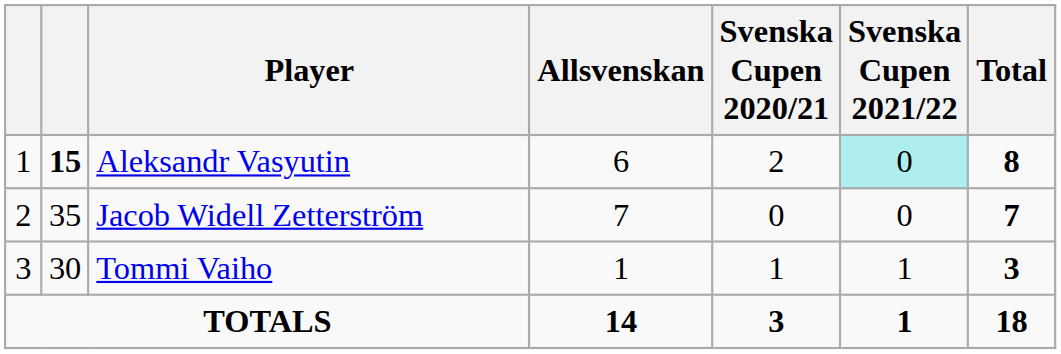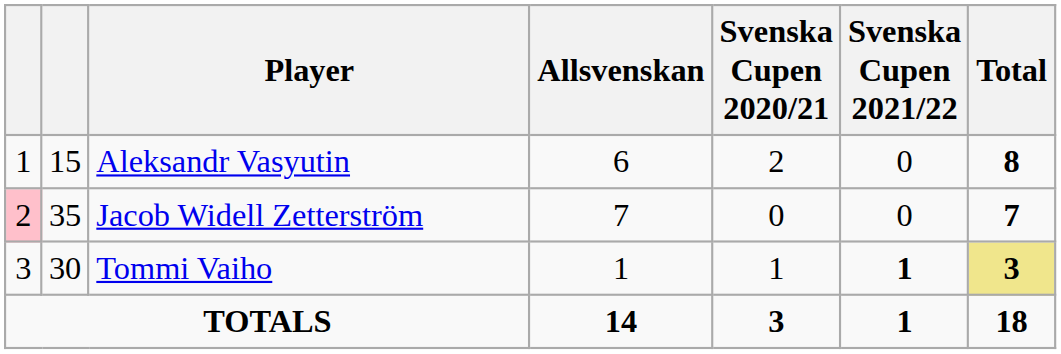(65, 161) bold -> (65, 161) normal
(905, 161) paleturquoise background -> (905, 161) no background
(23, 214) no background -> (23, 214) pink background
(905, 268) normal -> (905, 268) bold
(1012, 268) no background -> (1012, 268) khaki background
